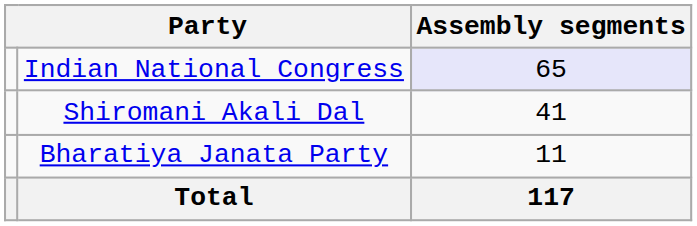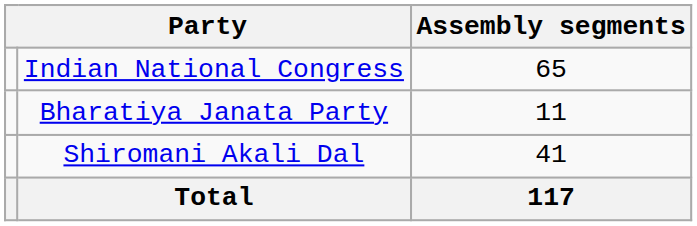(551, 70) lavender background -> (551, 70) no background
rows swapped: (214, 113) <-> (214, 156)
